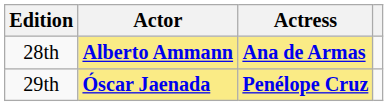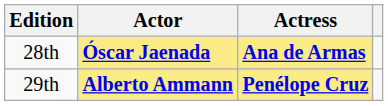(158, 52) Alberto Ammann -> (146, 52) Óscar Jaenada
(146, 84) Óscar Jaenada -> (158, 84) Alberto Ammann
